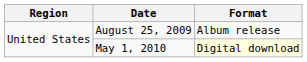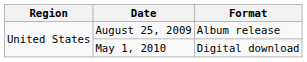(248, 48) lightyellow background -> (248, 48) no background
